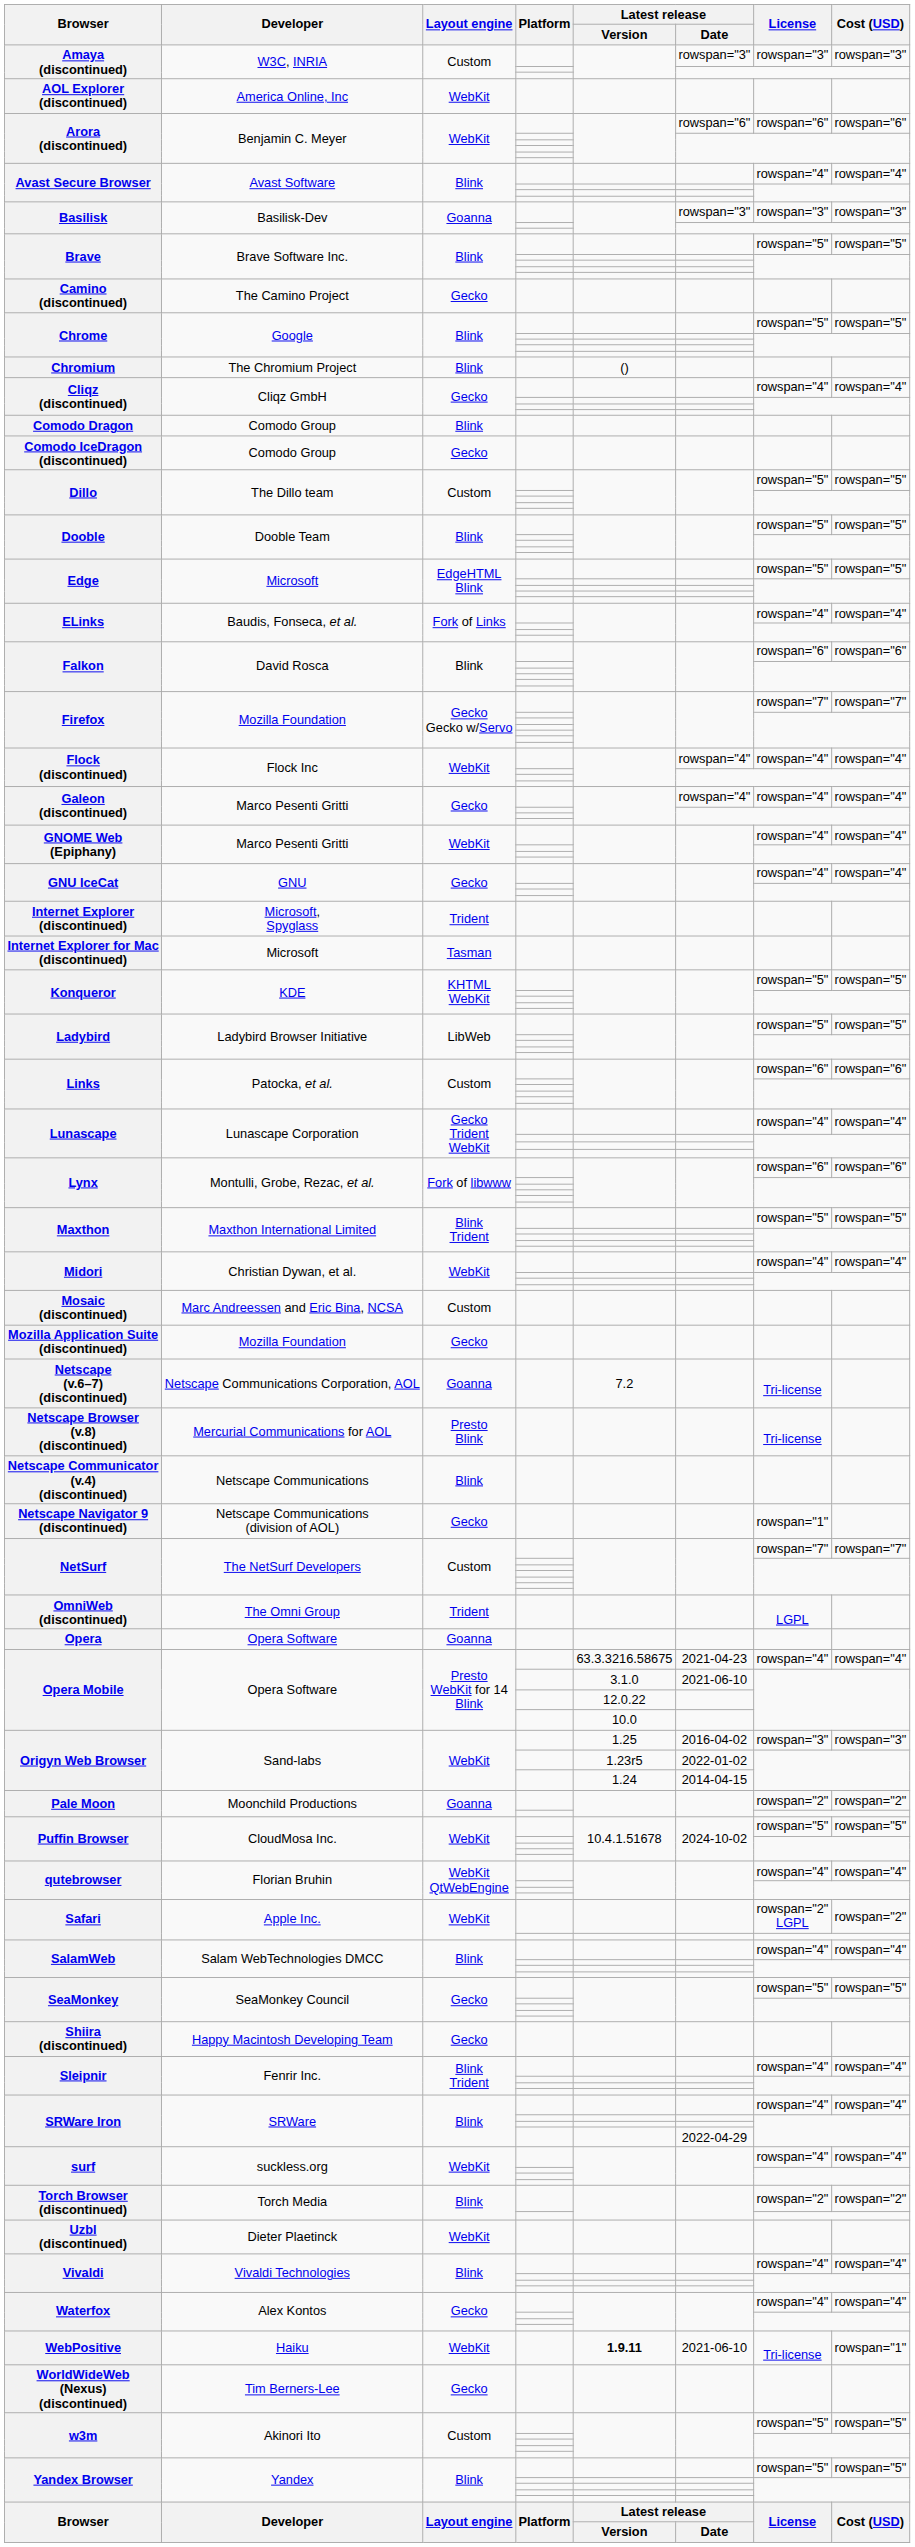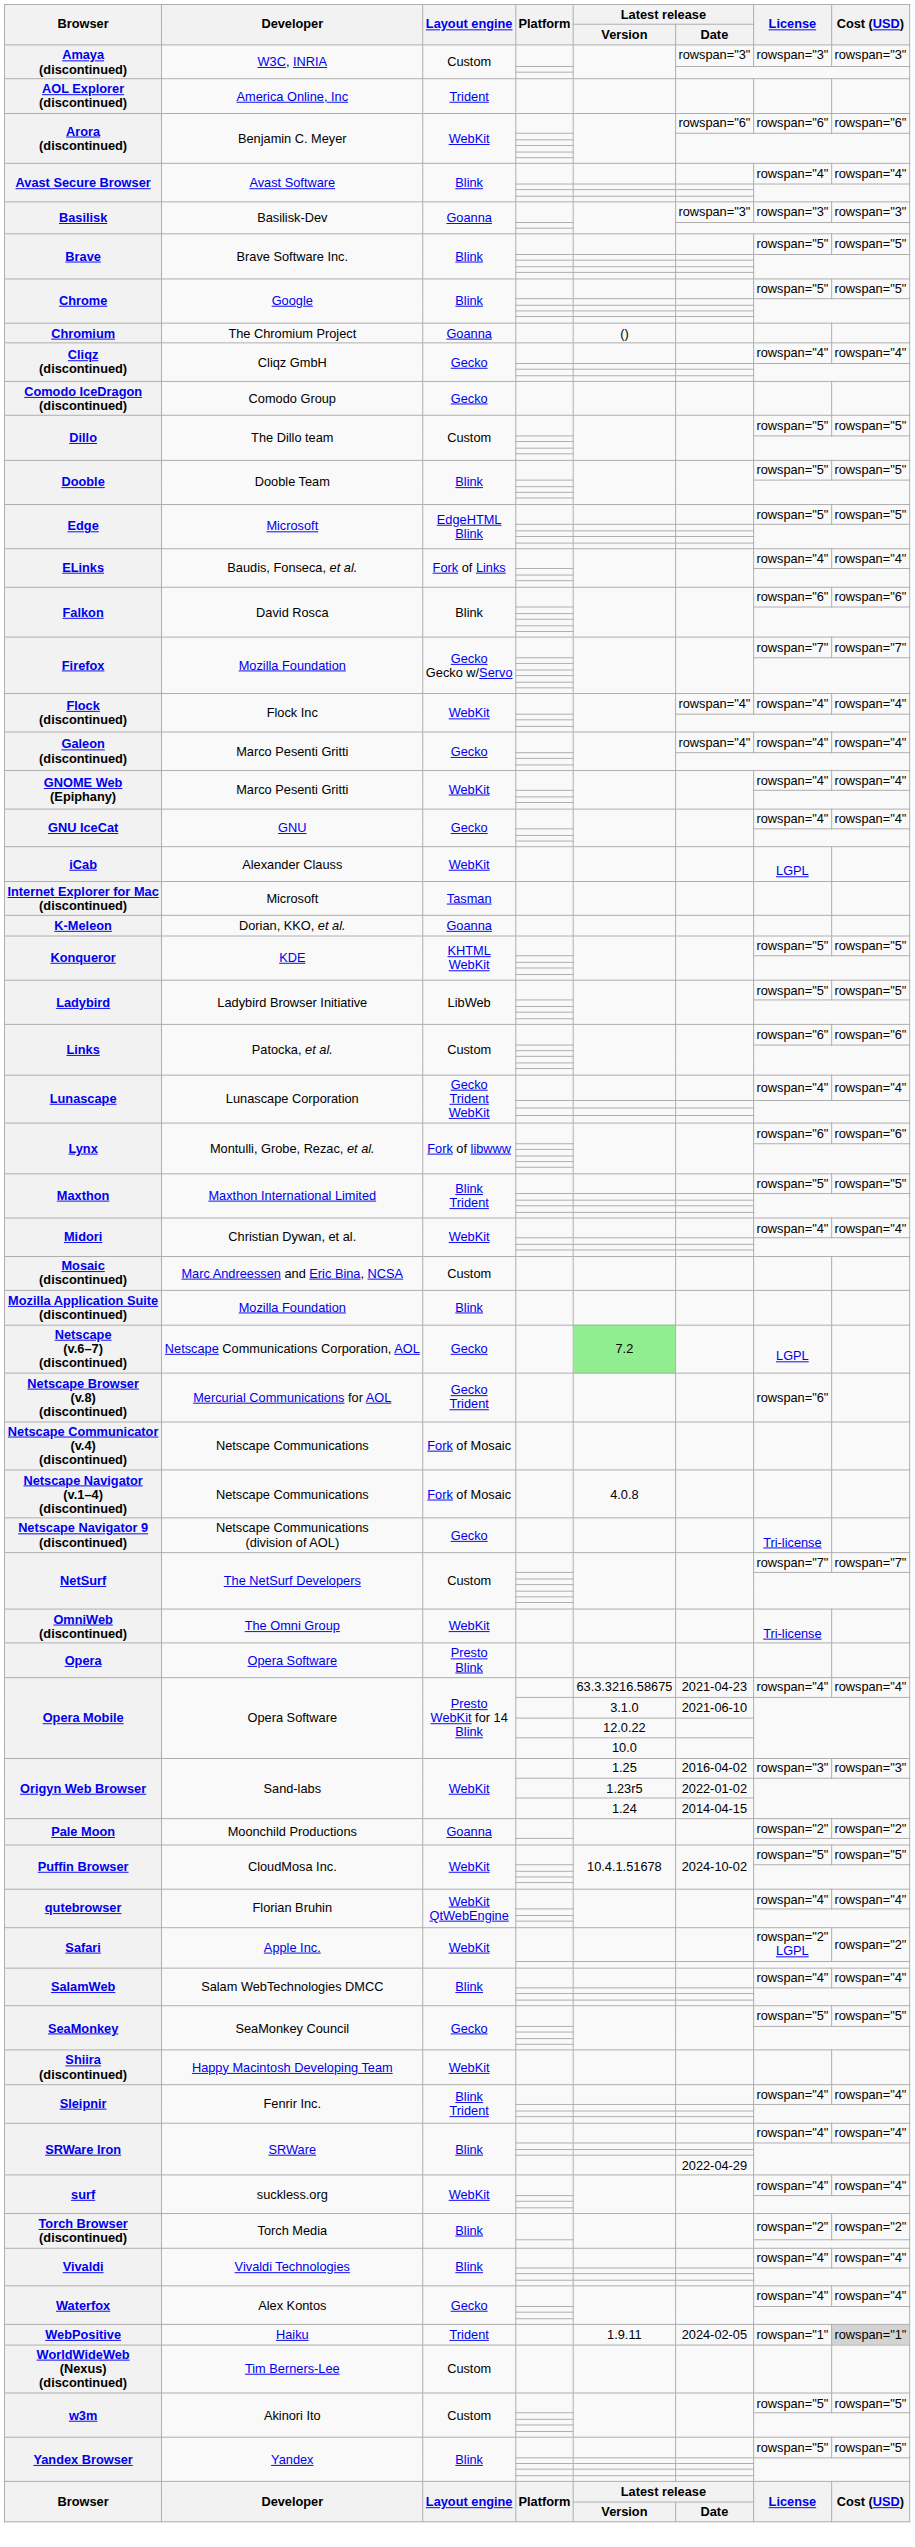(469, 96) WebKit -> (469, 96) Trident
- row: (83, 295)
(469, 367) Blink -> (469, 333) Goanna
- row: (83, 425)
+ row: (83, 864)
- row: (83, 918)
+ row: (83, 925)
(469, 1342) Gecko -> (469, 1307) Blink
(469, 1383) Goanna -> (469, 1349) Gecko
(624, 1383) no background -> (624, 1349) lightgreen background
(792, 1390) Tri-license -> (792, 1356) LGPL
(469, 1431) Presto Blink -> (469, 1397) Gecko Trident
(792, 1438) Tri-license -> (792, 1397) rowspan="6"
(469, 1480) Blink -> (469, 1445) Fork of Mosaic
+ row: (83, 1494)
(792, 1521) rowspan="1" -> (792, 1542) Tri-license
(469, 1612) Trident -> (469, 1626) WebKit
(792, 1619) LGPL -> (792, 1633) Tri-license
(469, 1639) Goanna -> (469, 1660) Presto Blink
(469, 2039) Gecko -> (469, 2067) WebKit
- row: (83, 2236)
(469, 2347) WebKit -> (469, 2334) Trident
(624, 2347) bold -> (624, 2334) normal
(714, 2347) 2021-06-10 -> (714, 2334) 2024-02-05
(792, 2354) Tri-license -> (792, 2334) rowspan="1"
(870, 2347) no background -> (870, 2334) lightgrey background
(469, 2389) Gecko -> (469, 2368) Custom
